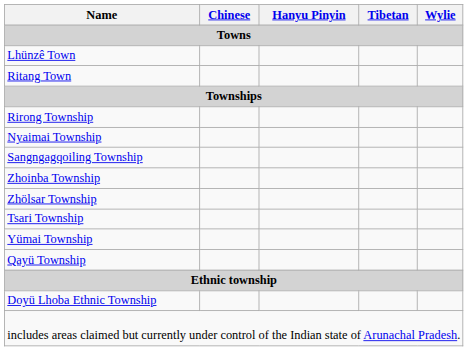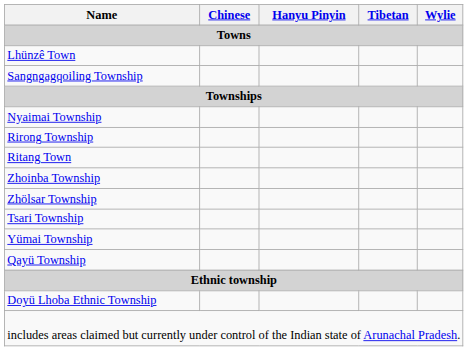rows swapped: (39, 76) <-> (75, 158)
rows swapped: (54, 137) <-> (50, 117)
